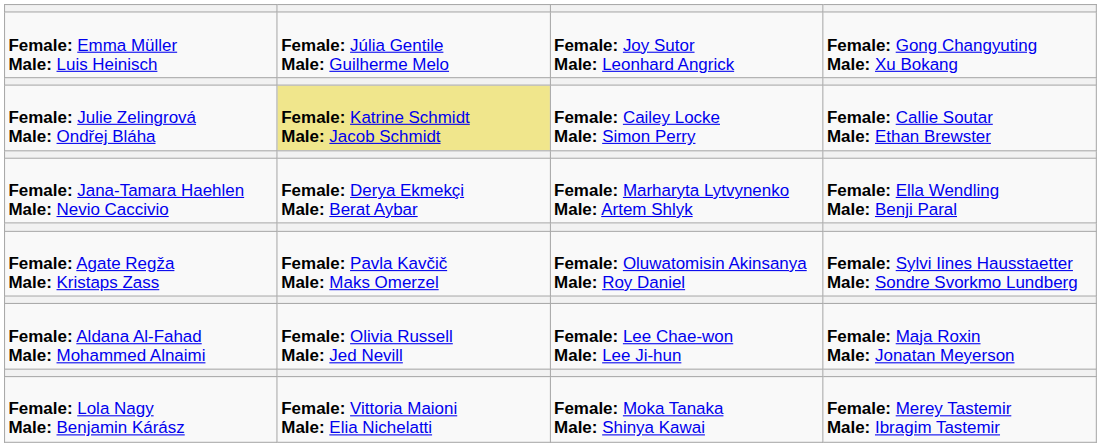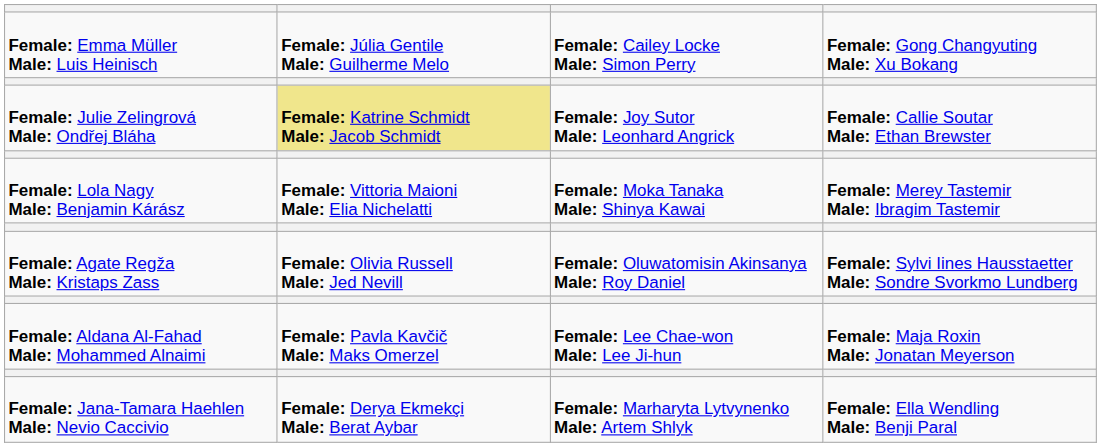(644, 54) Female: Joy Sutor Male: Leonhard Angrick -> (637, 54) Female: Cailey Locke Male: Simon Perry
(637, 127) Female: Cailey Locke Male: Simon Perry -> (644, 127) Female: Joy Sutor Male: Leonhard Angrick
rows swapped: (97, 418) <-> (126, 200)
(364, 273) Female: Pavla Kavčič Male: Maks Omerzel -> (367, 273) Female: Olivia Russell Male: Jed Nevill
(367, 345) Female: Olivia Russell Male: Jed Nevill -> (364, 345) Female: Pavla Kavčič Male: Maks Omerzel
